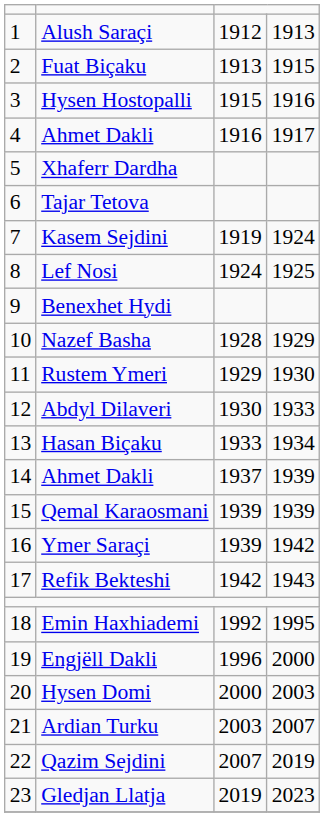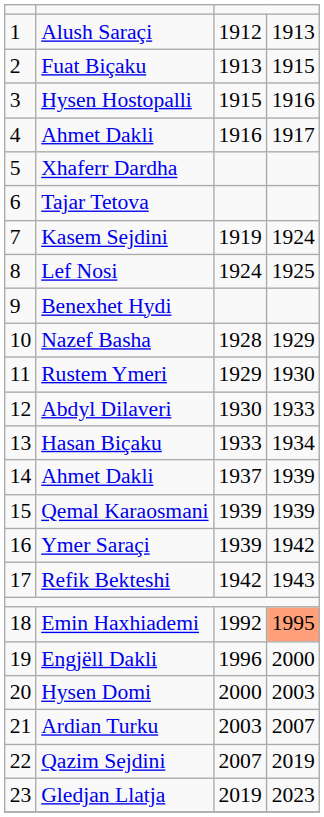(293, 623) no background -> (293, 623) lightsalmon background
